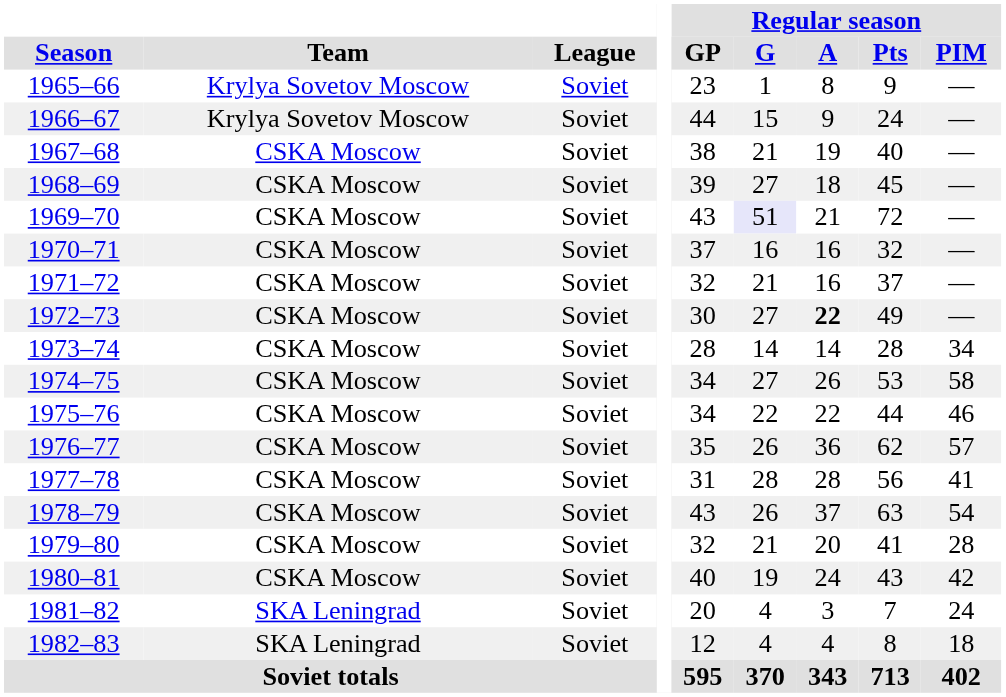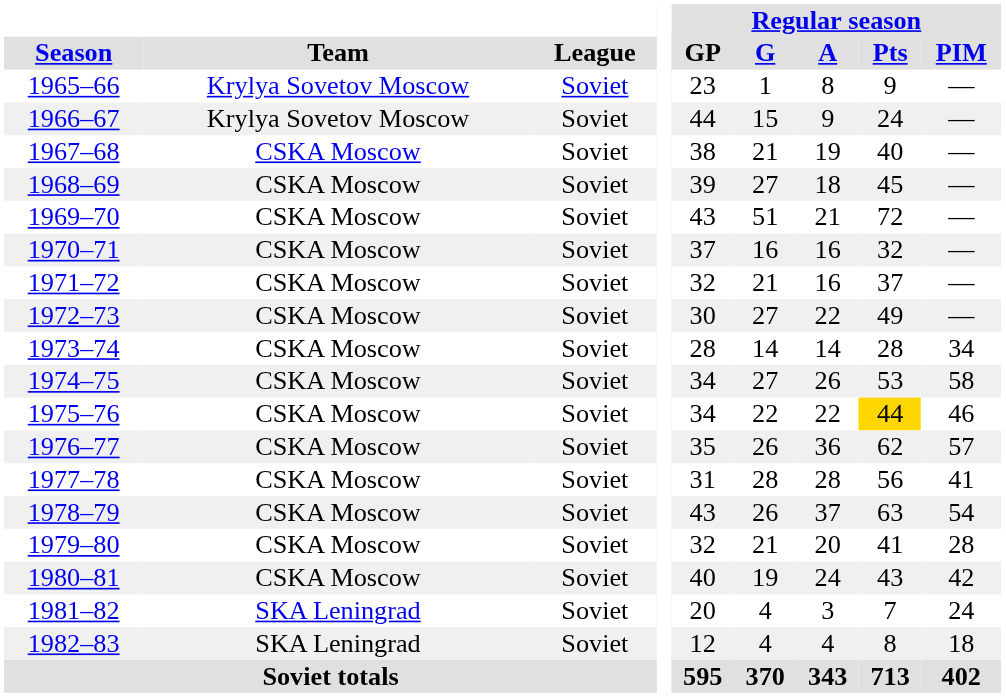(765, 216) lavender background -> (765, 216) no background
(828, 315) bold -> (828, 315) normal
(890, 413) no background -> (890, 413) gold background
